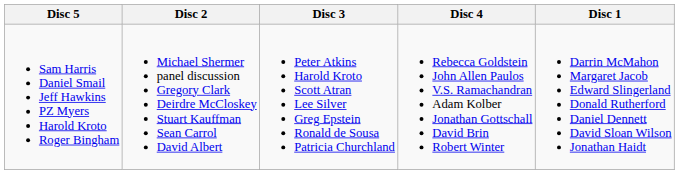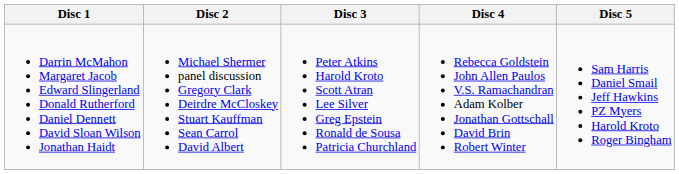columns swapped: (605, 14) <-> (63, 14)
